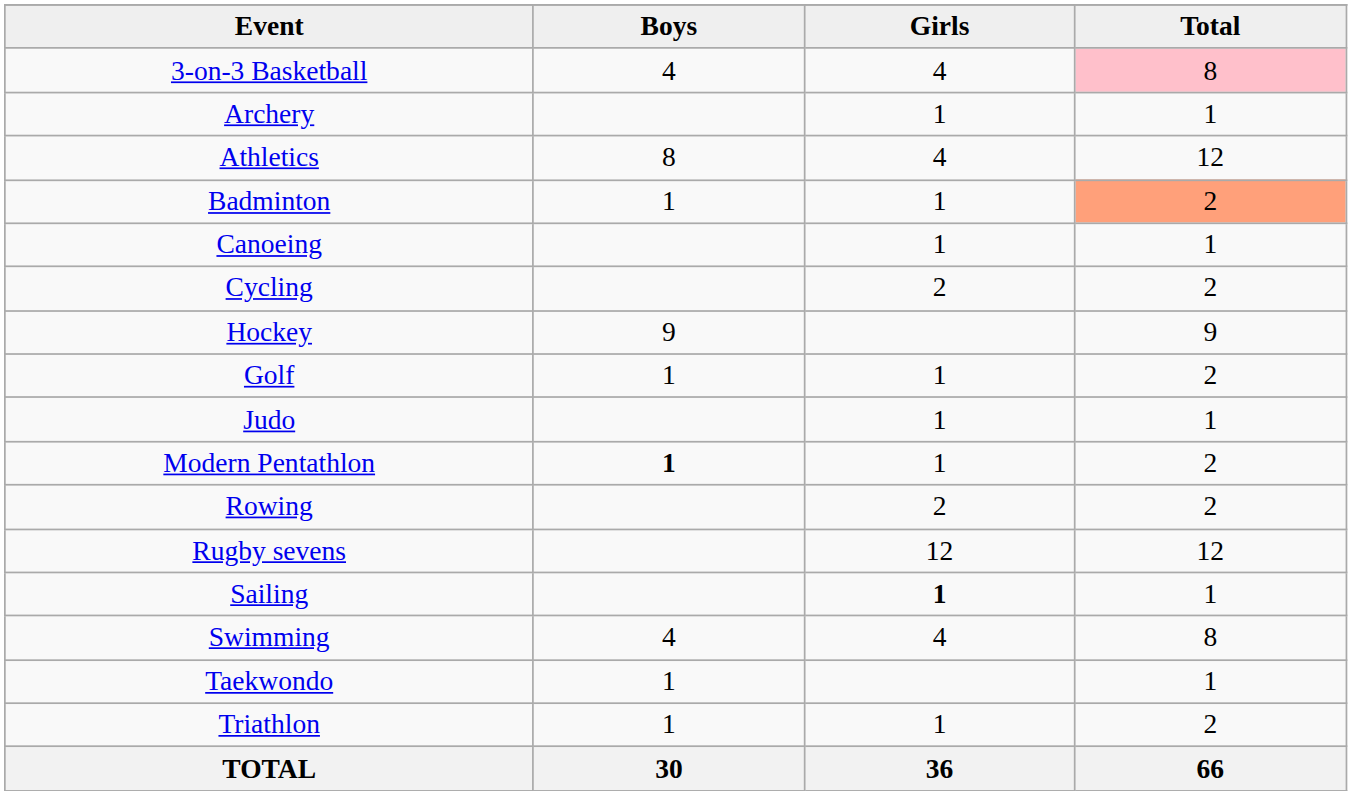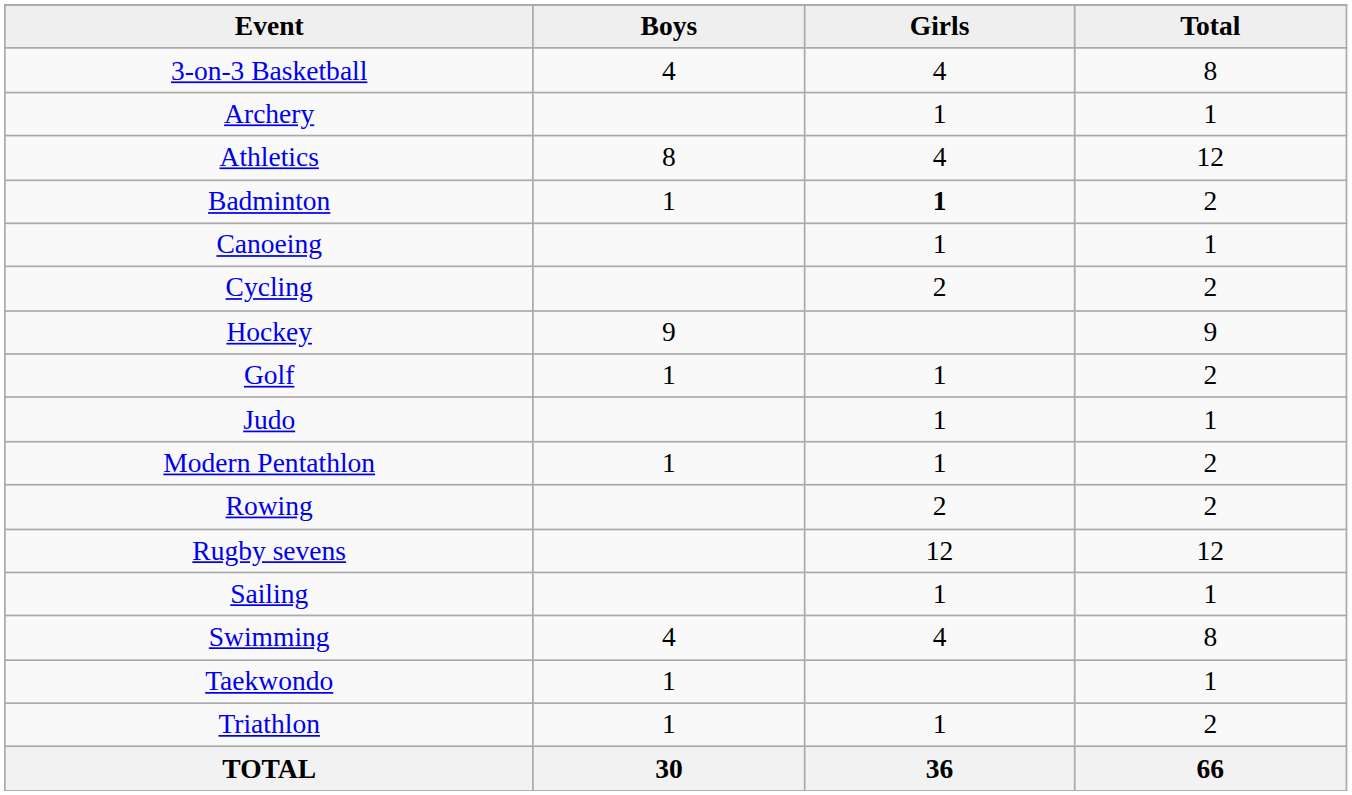(1210, 69) pink background -> (1210, 69) no background
(940, 200) normal -> (940, 200) bold
(1210, 200) lightsalmon background -> (1210, 200) no background
(669, 462) bold -> (669, 462) normal
(940, 593) bold -> (940, 593) normal
